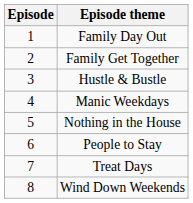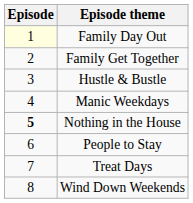(31, 36) no background -> (31, 36) lightyellow background
(31, 123) normal -> (31, 123) bold
